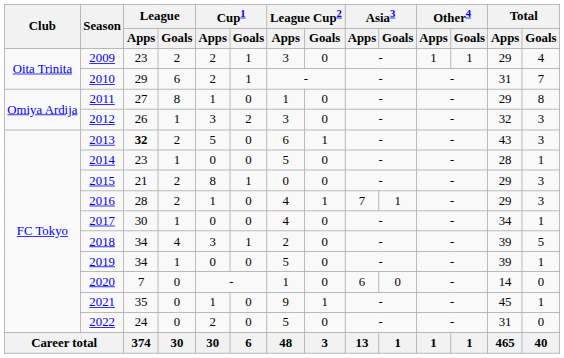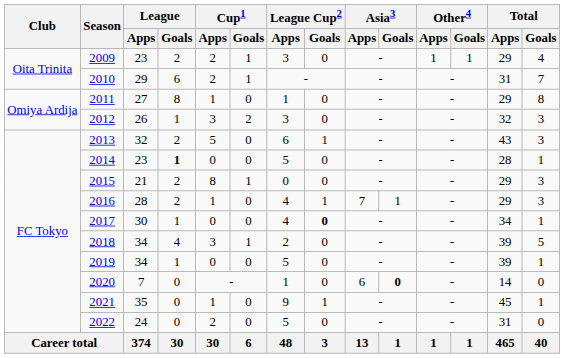(141, 139) bold -> (141, 139) normal
(177, 160) normal -> (177, 160) bold
(325, 221) normal -> (325, 221) bold
(398, 282) normal -> (398, 282) bold
